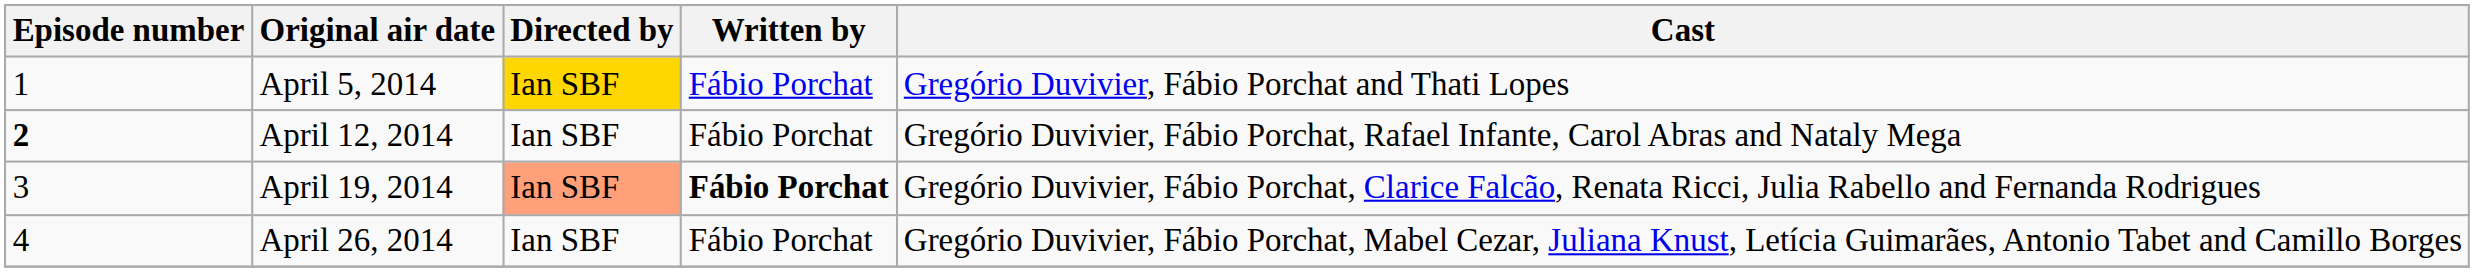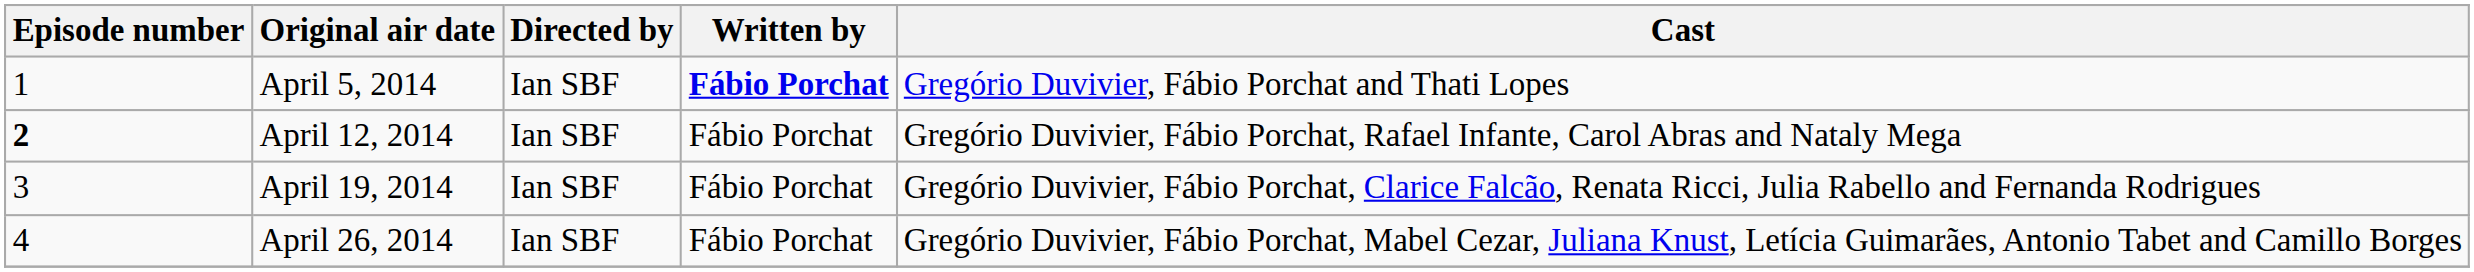(565, 82) gold background -> (565, 82) no background
(781, 82) normal -> (789, 82) bold
(565, 187) lightsalmon background -> (565, 187) no background
(789, 187) bold -> (781, 187) normal
